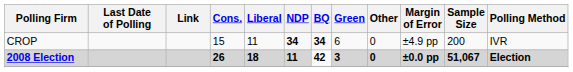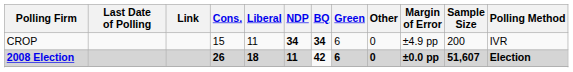(337, 58) 3 -> (337, 58) 6
(463, 58) 51,067 -> (463, 58) 51,607
